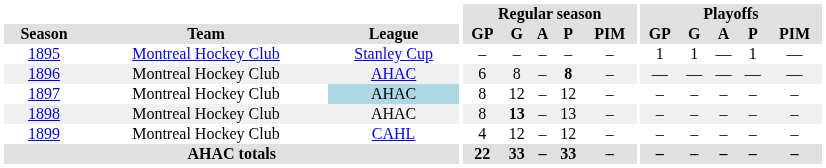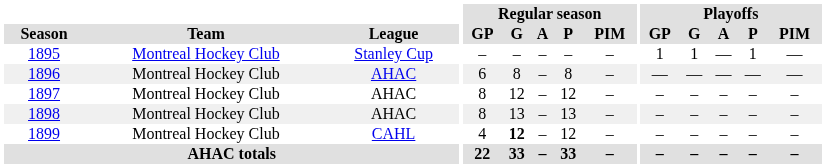(568, 74) bold -> (568, 74) normal
(394, 94) lightblue background -> (394, 94) no background
(517, 114) bold -> (517, 114) normal
(517, 134) normal -> (517, 134) bold
